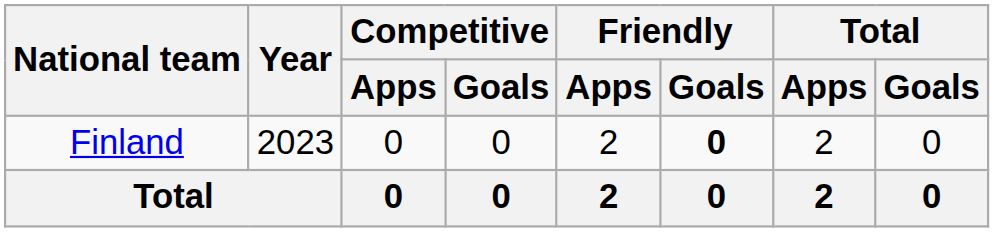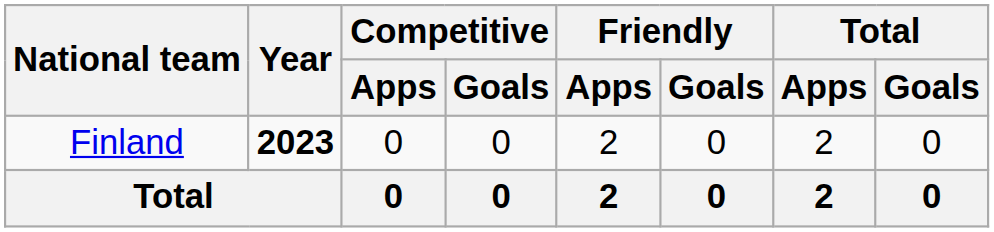(295, 142) normal -> (295, 142) bold
(716, 142) bold -> (716, 142) normal
